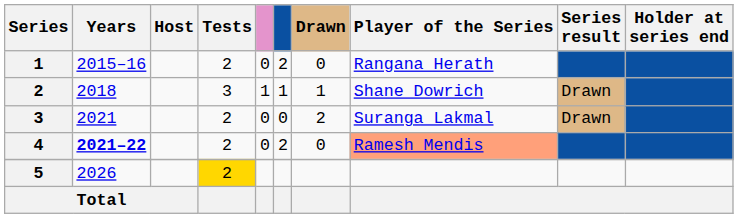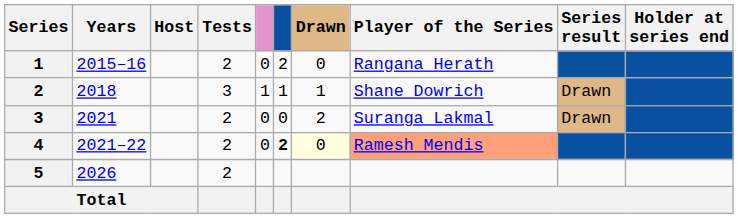(111, 146) bold -> (111, 146) normal
(283, 146) normal -> (283, 146) bold
(321, 146) no background -> (321, 146) lightyellow background
(227, 173) gold background -> (227, 173) no background
